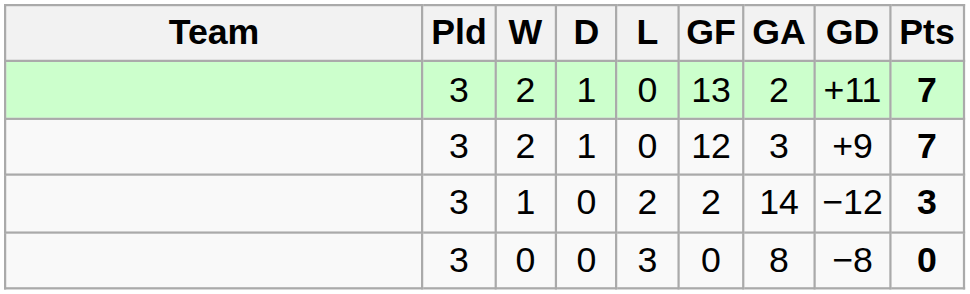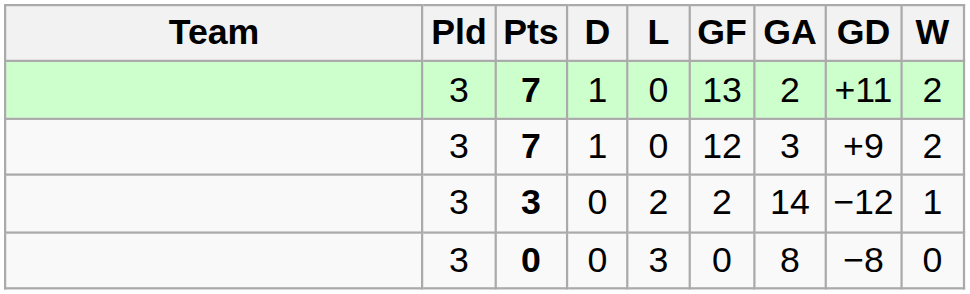columns swapped: (525, 32) <-> (927, 32)
